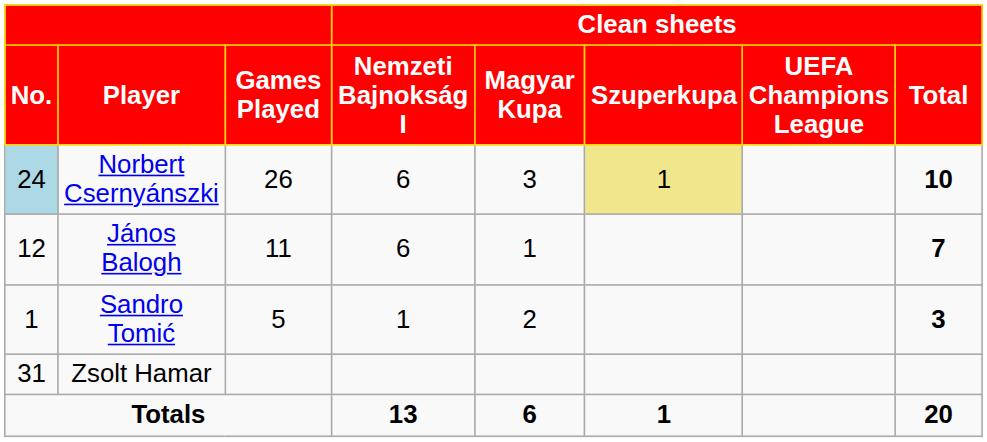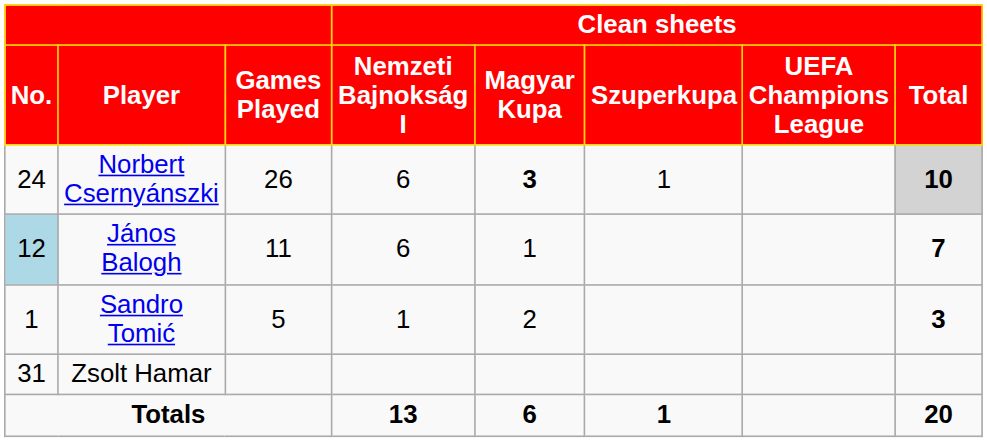(31, 179) lightblue background -> (31, 179) no background
(530, 179) normal -> (530, 179) bold
(664, 179) khaki background -> (664, 179) no background
(939, 179) no background -> (939, 179) lightgrey background
(31, 248) no background -> (31, 248) lightblue background
